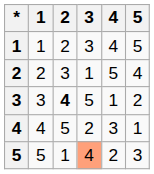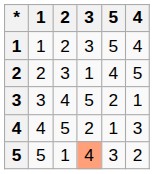columns swapped: (113, 18) <-> (137, 18)
(65, 100) bold -> (65, 100) normal
